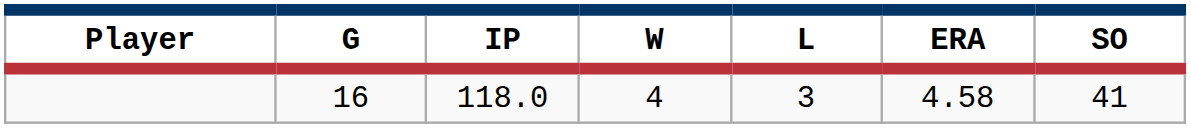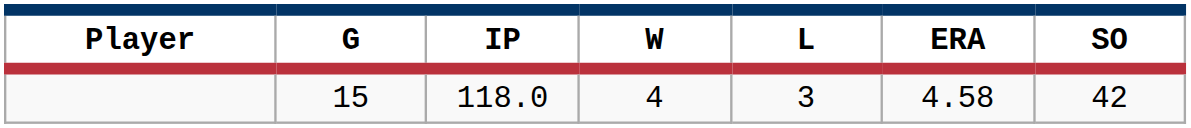(351, 99) 16 -> (351, 99) 15
(1110, 99) 41 -> (1110, 99) 42
